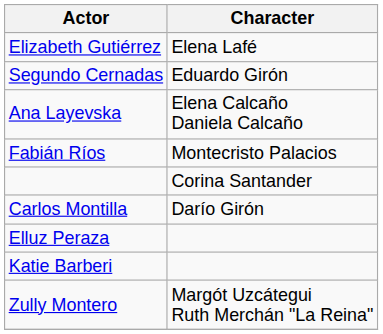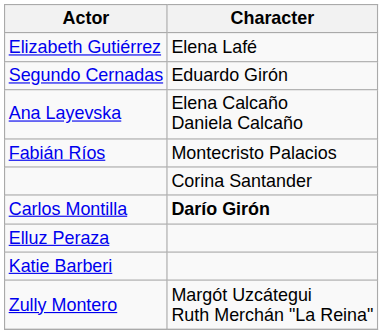(218, 209) normal -> (221, 209) bold
